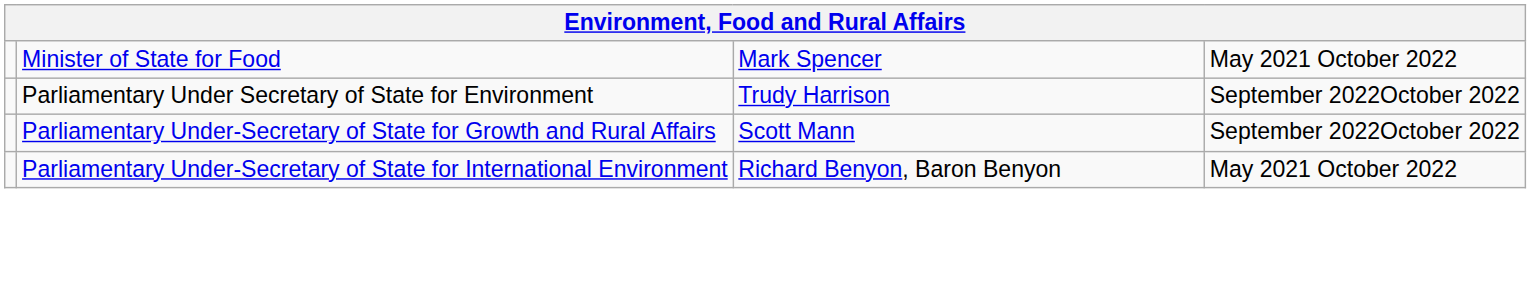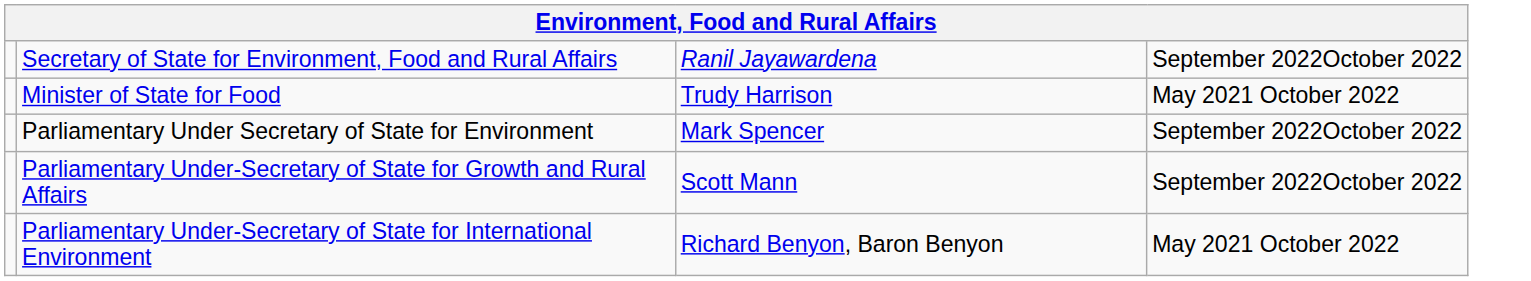+ row: (320, 59)
(810, 59) Mark Spencer -> (756, 95) Trudy Harrison
(814, 95) Trudy Harrison -> (752, 132) Mark Spencer
